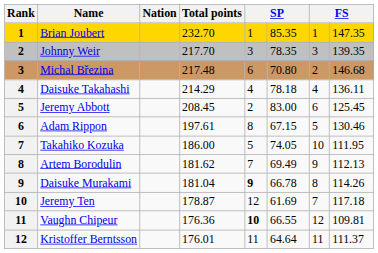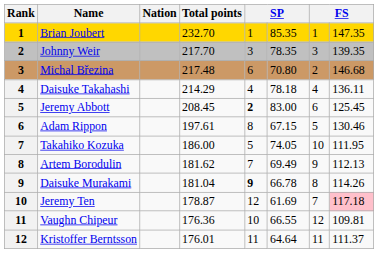(250, 107) normal -> (250, 107) bold
(348, 201) no background -> (348, 201) pink background
(253, 220) bold -> (253, 220) normal
